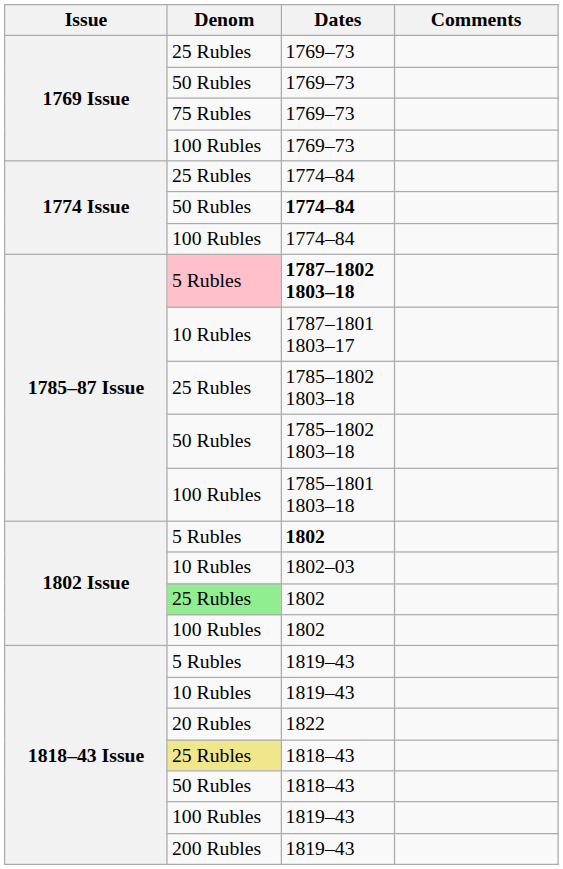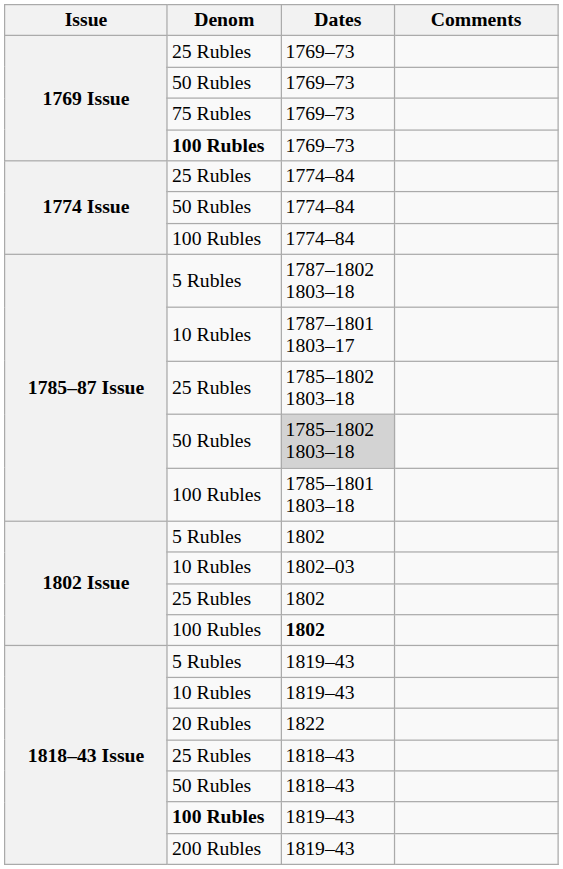(217, 144) normal -> (218, 144) bold
(320, 207) bold -> (320, 207) normal
(207, 280) pink background -> (207, 280) no background
(330, 280) bold -> (330, 280) normal
(330, 440) no background -> (330, 440) lightgrey background
(305, 536) bold -> (305, 536) normal
(212, 598) lightgreen background -> (212, 598) no background
(305, 630) normal -> (305, 630) bold
(212, 755) khaki background -> (212, 755) no background
(217, 817) normal -> (218, 817) bold
